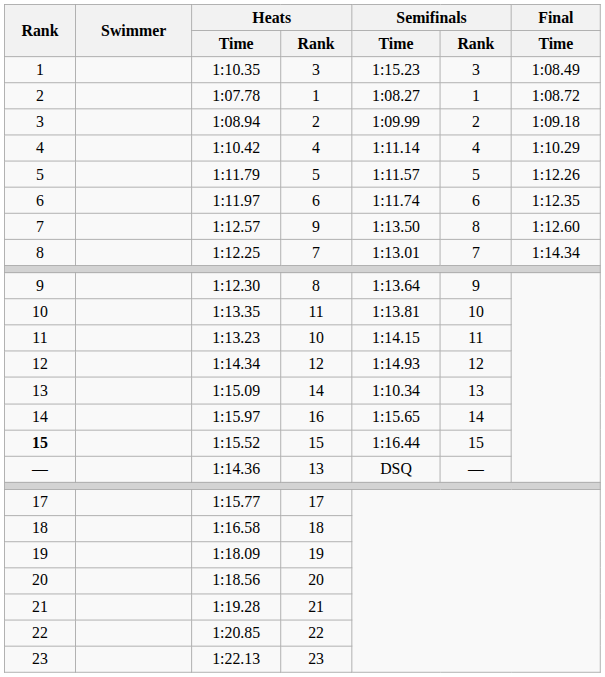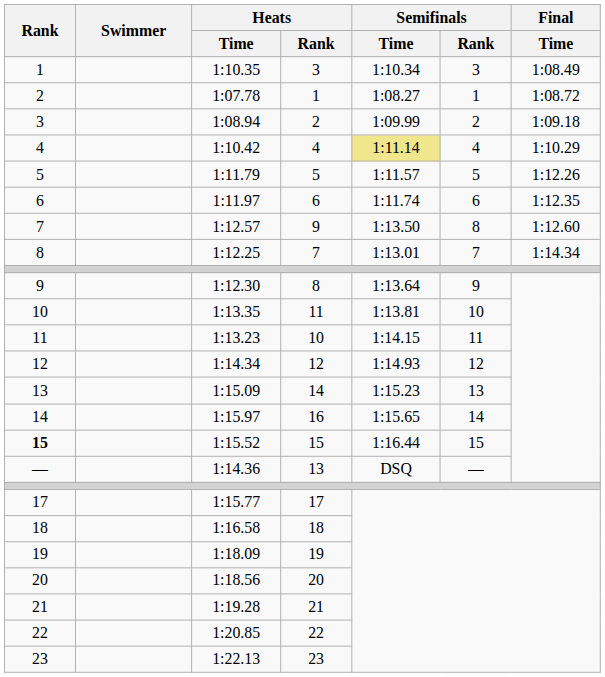(396, 69) 1:15.23 -> (396, 69) 1:10.34
(396, 147) no background -> (396, 147) khaki background
(396, 390) 1:10.34 -> (396, 390) 1:15.23
